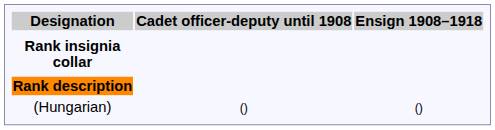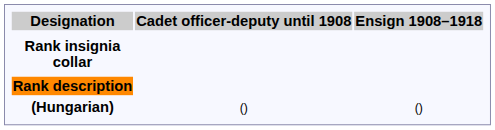(72, 106) normal -> (72, 106) bold
